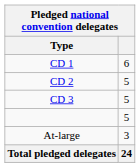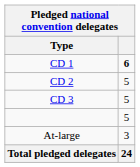(126, 63) normal -> (126, 63) bold
